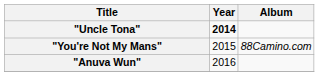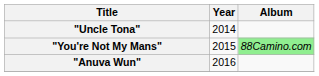(224, 29) bold -> (224, 29) normal
(276, 46) no background -> (276, 46) lightgreen background
